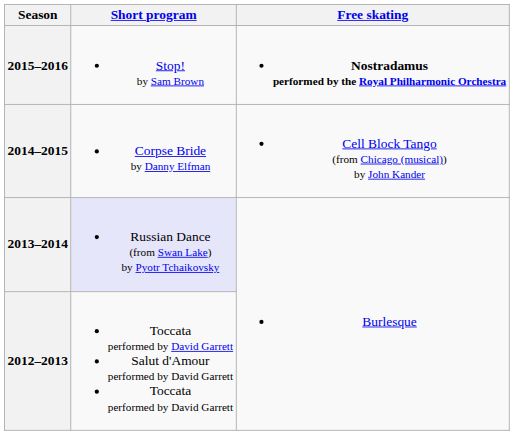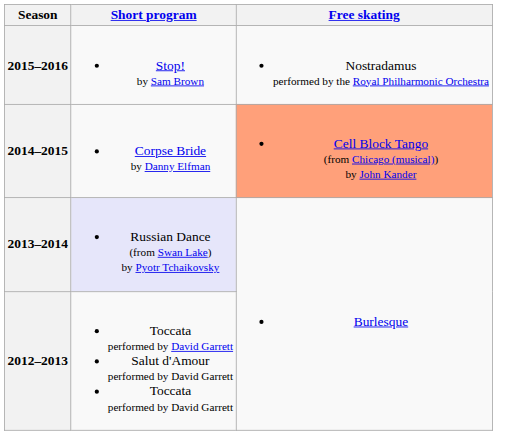(373, 73) bold -> (364, 73) normal
(373, 159) no background -> (364, 159) lightsalmon background
